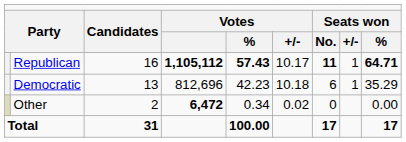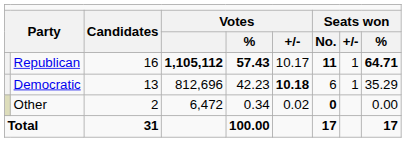(292, 84) normal -> (292, 84) bold
(206, 105) bold -> (206, 105) normal
(333, 105) normal -> (333, 105) bold
